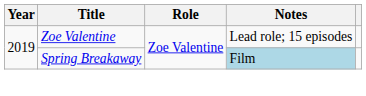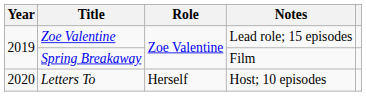(242, 58) lightblue background -> (242, 58) no background
+ row: (68, 79)
